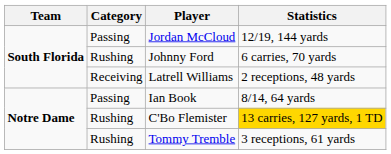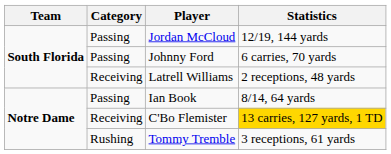(112, 56) Rushing -> (110, 56) Passing
(112, 118) Rushing -> (116, 118) Receiving
